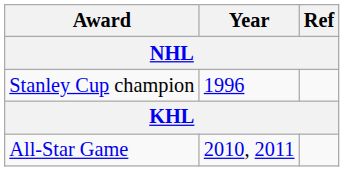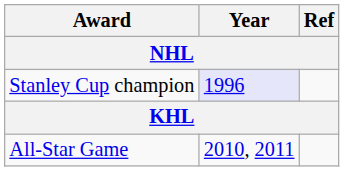(224, 85) no background -> (224, 85) lavender background
